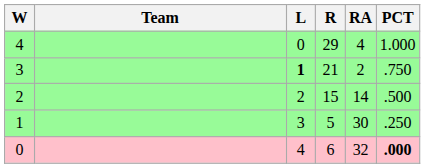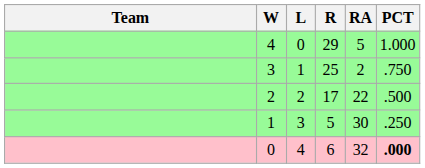columns swapped: (160, 18) <-> (19, 18)
(361, 44) 4 -> (361, 44) 5
(301, 70) bold -> (301, 70) normal
(330, 70) 21 -> (330, 70) 25
(330, 97) 15 -> (330, 97) 17
(361, 97) 14 -> (361, 97) 22
